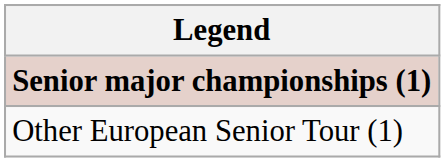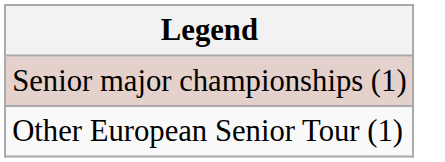(222, 80) bold -> (209, 80) normal
